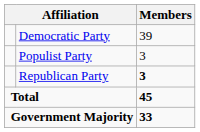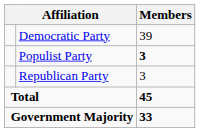(143, 55) normal -> (143, 55) bold
(143, 76) bold -> (143, 76) normal
